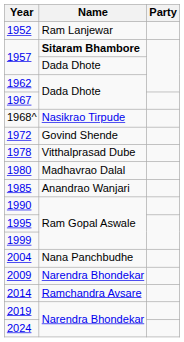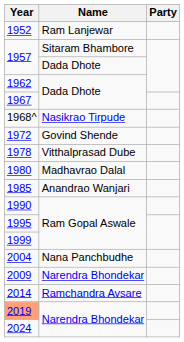(91, 48) bold -> (88, 48) normal
(19, 310) no background -> (19, 310) lightsalmon background
